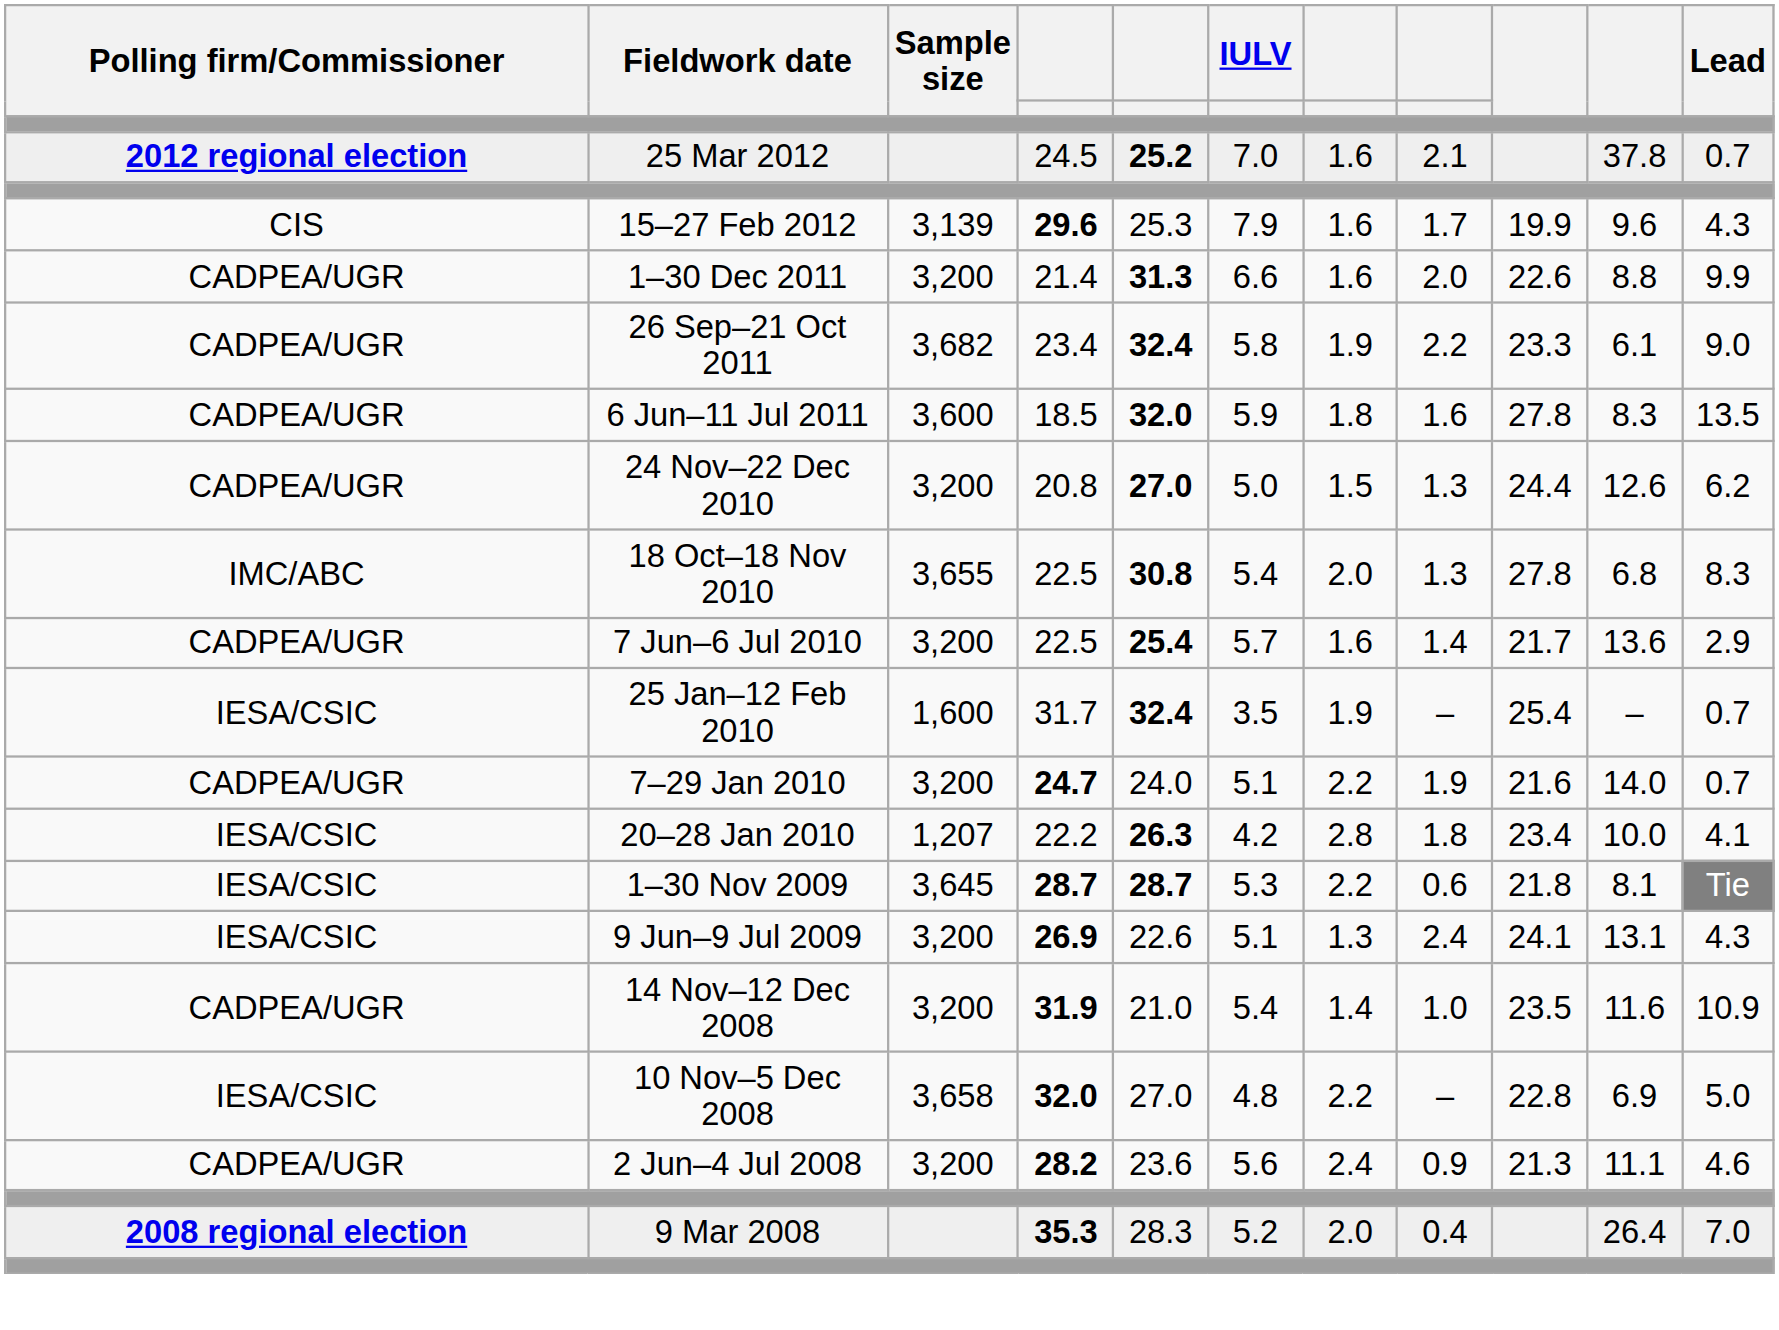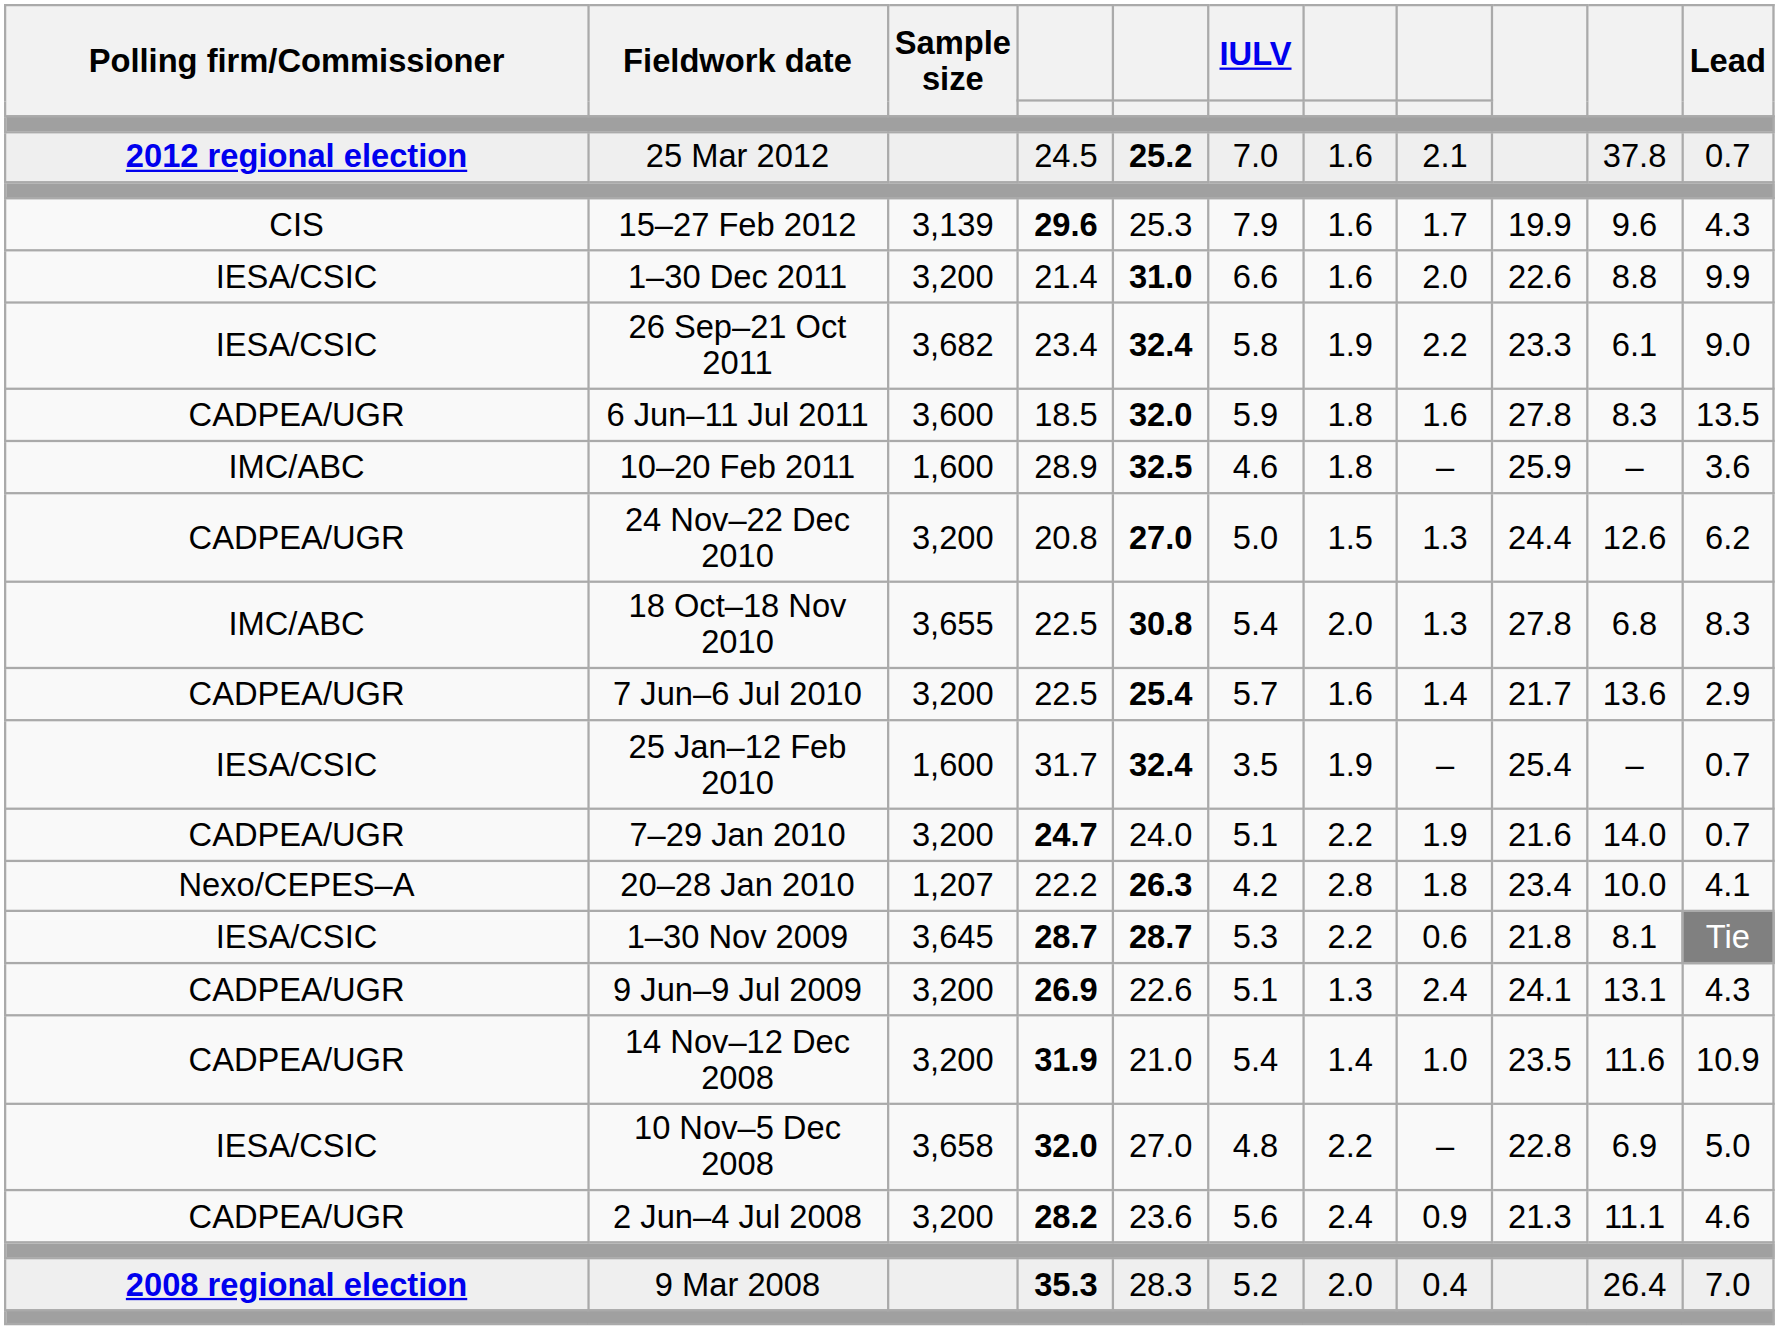(297, 276) CADPEA/UGR -> (297, 276) IESA/CSIC
(1161, 276) 31.3 -> (1161, 276) 31.0
(297, 346) CADPEA/UGR -> (297, 346) IESA/CSIC
+ row: (737, 467)
(297, 834) IESA/CSIC -> (297, 886) Nexo/CEPES–A
(297, 938) IESA/CSIC -> (297, 989) CADPEA/UGR
